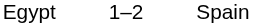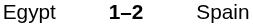(126, 12) normal -> (126, 12) bold
